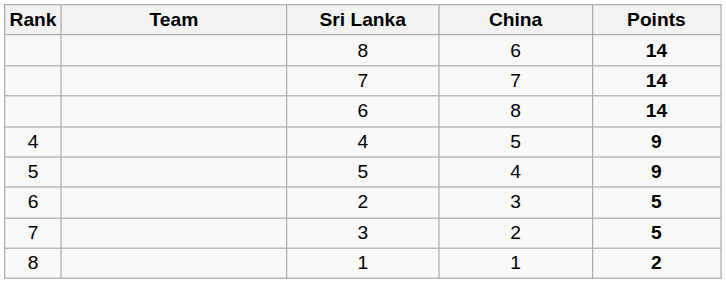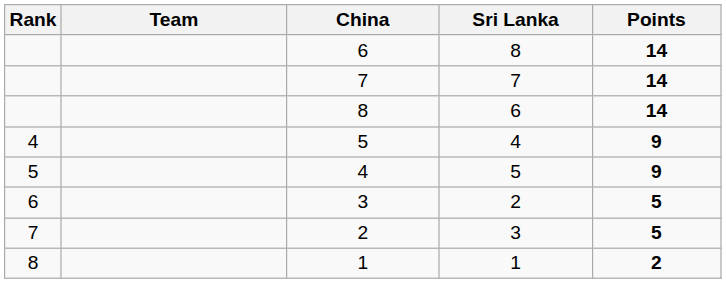columns swapped: (516, 19) <-> (363, 19)
